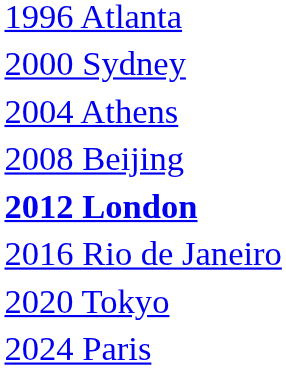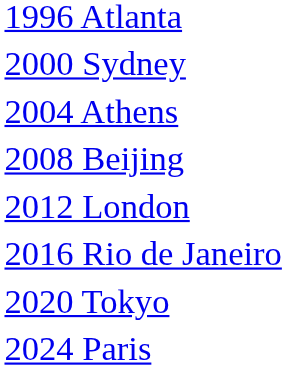(101, 206) bold -> (97, 206) normal
